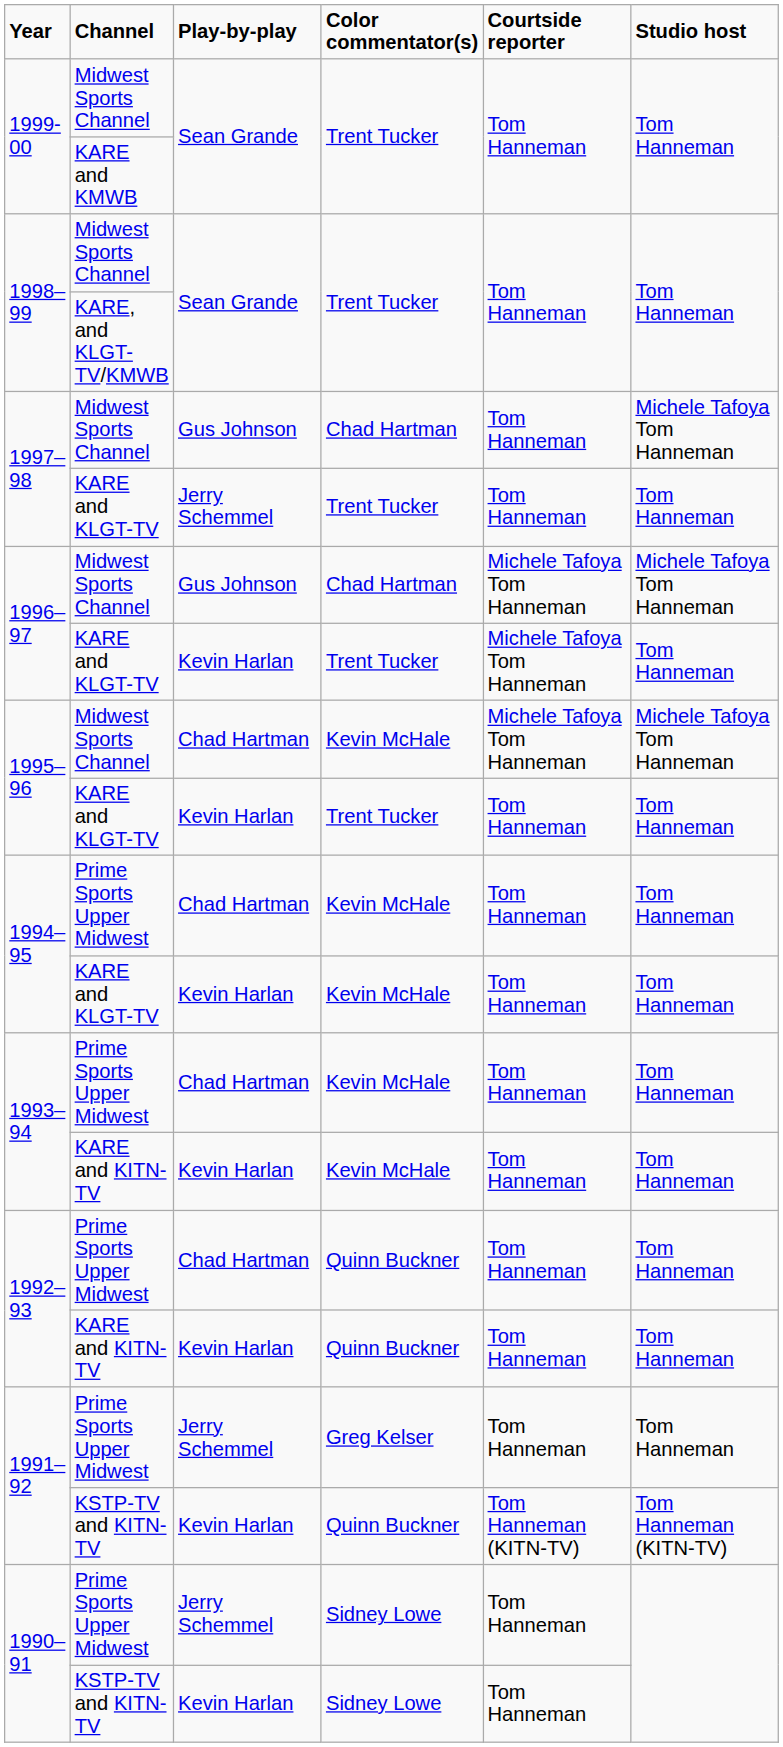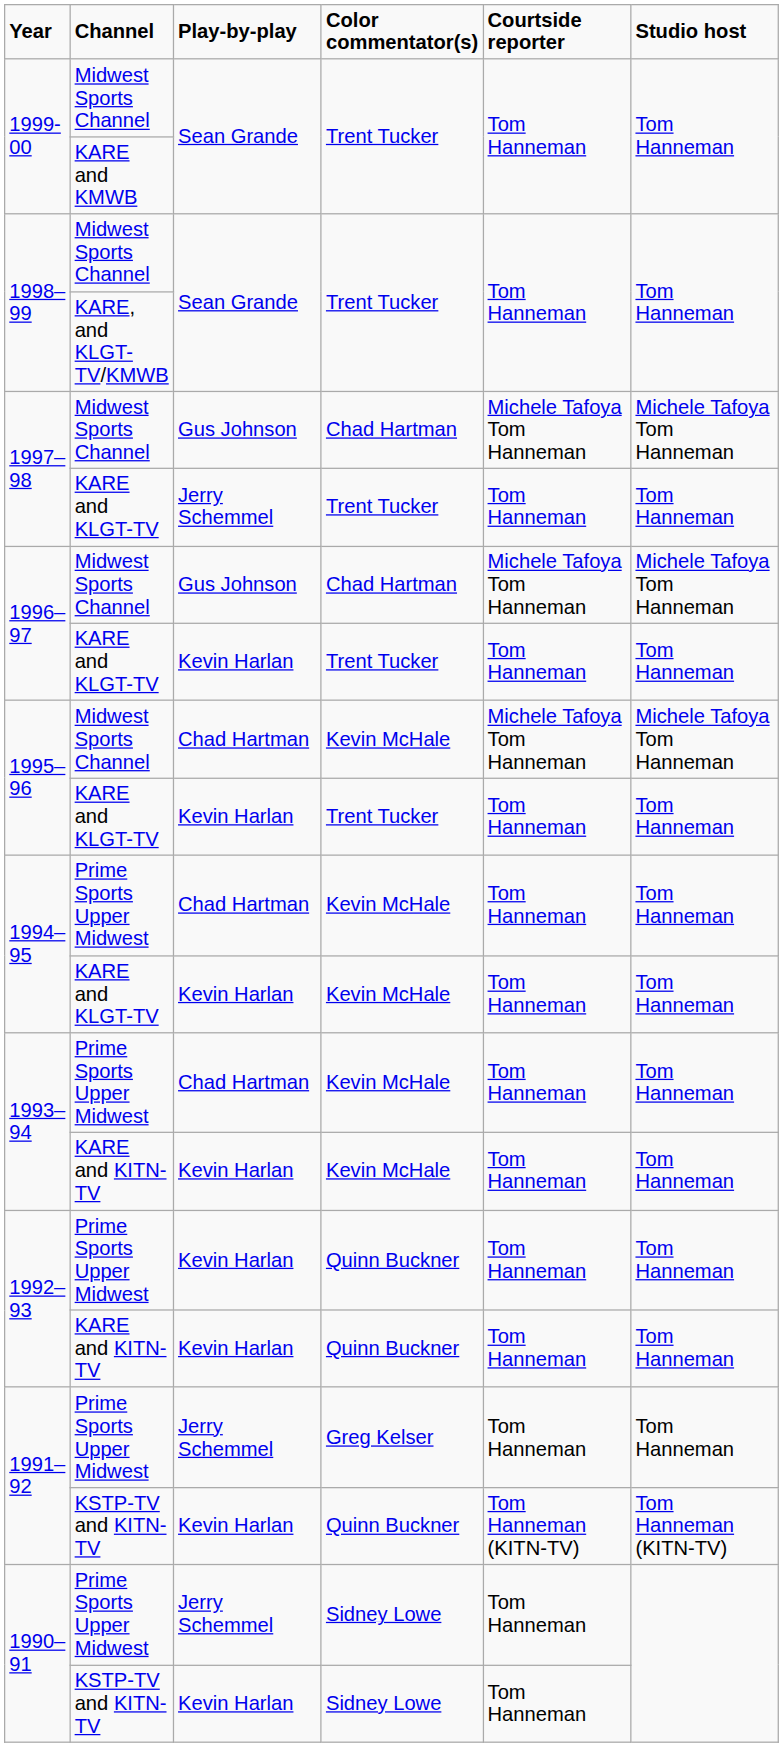(537, 429) Tom Hanneman -> (555, 429) Michele Tafoya Tom Hanneman
(555, 661) Michele Tafoya Tom Hanneman -> (537, 661) Tom Hanneman
(244, 1259) Chad Hartman -> (236, 1259) Kevin Harlan
